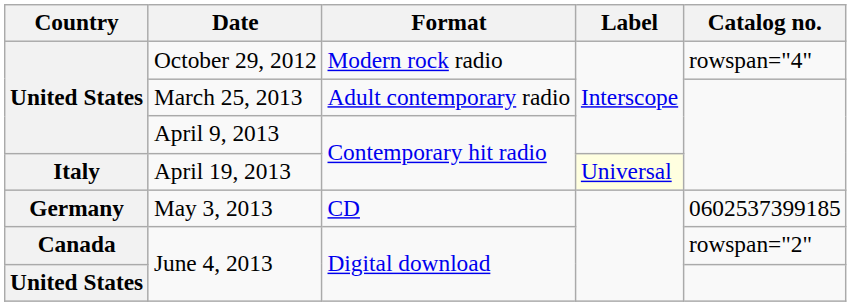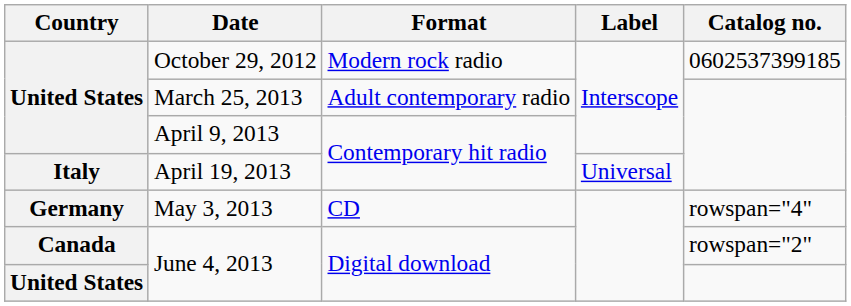(750, 60) rowspan="4" -> (765, 60) 0602537399185
(626, 171) lightyellow background -> (626, 171) no background
(765, 208) 0602537399185 -> (750, 208) rowspan="4"
